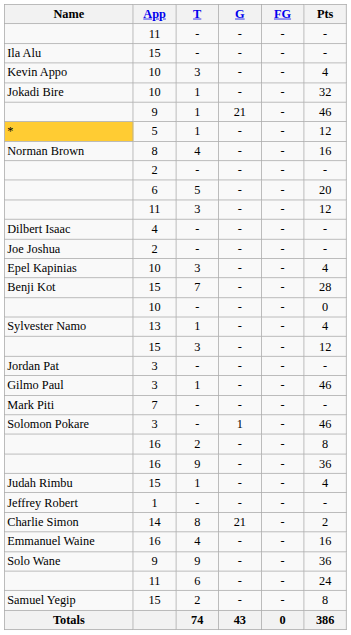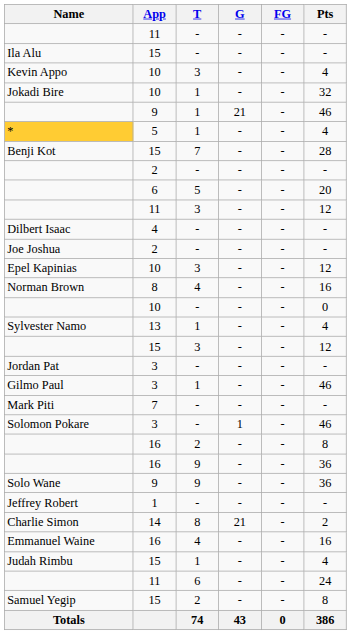(325, 131) 12 -> (325, 131) 4
rows swapped: (46, 151) <-> (31, 287)
(325, 268) 4 -> (325, 268) 12
rows swapped: (40, 483) <-> (34, 561)
